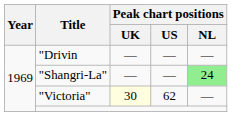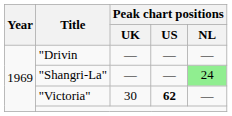(130, 95) lightyellow background -> (130, 95) no background
(169, 95) normal -> (169, 95) bold
